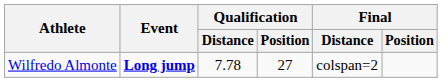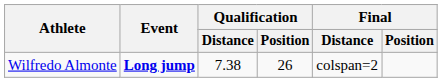(228, 65) 7.78 -> (228, 65) 7.38
(285, 65) 27 -> (285, 65) 26
